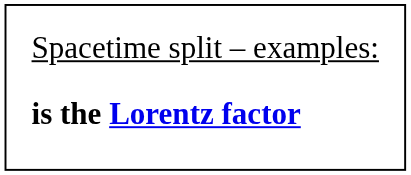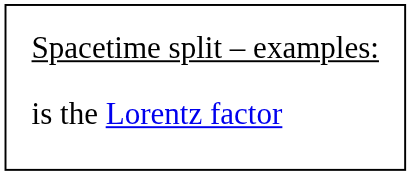(166, 114) bold -> (157, 114) normal
